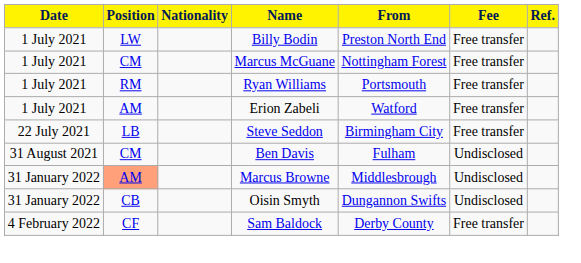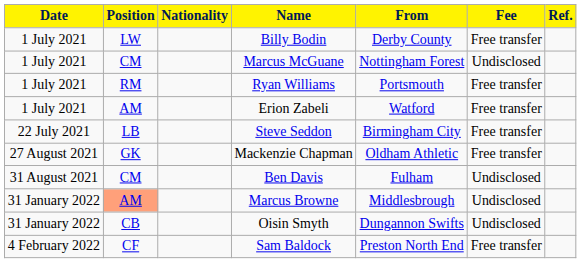(394, 39) Preston North End -> (412, 39) Derby County
(488, 62) Free transfer -> (506, 62) Undisclosed
+ row: (294, 154)
(394, 223) Derby County -> (412, 246) Preston North End
